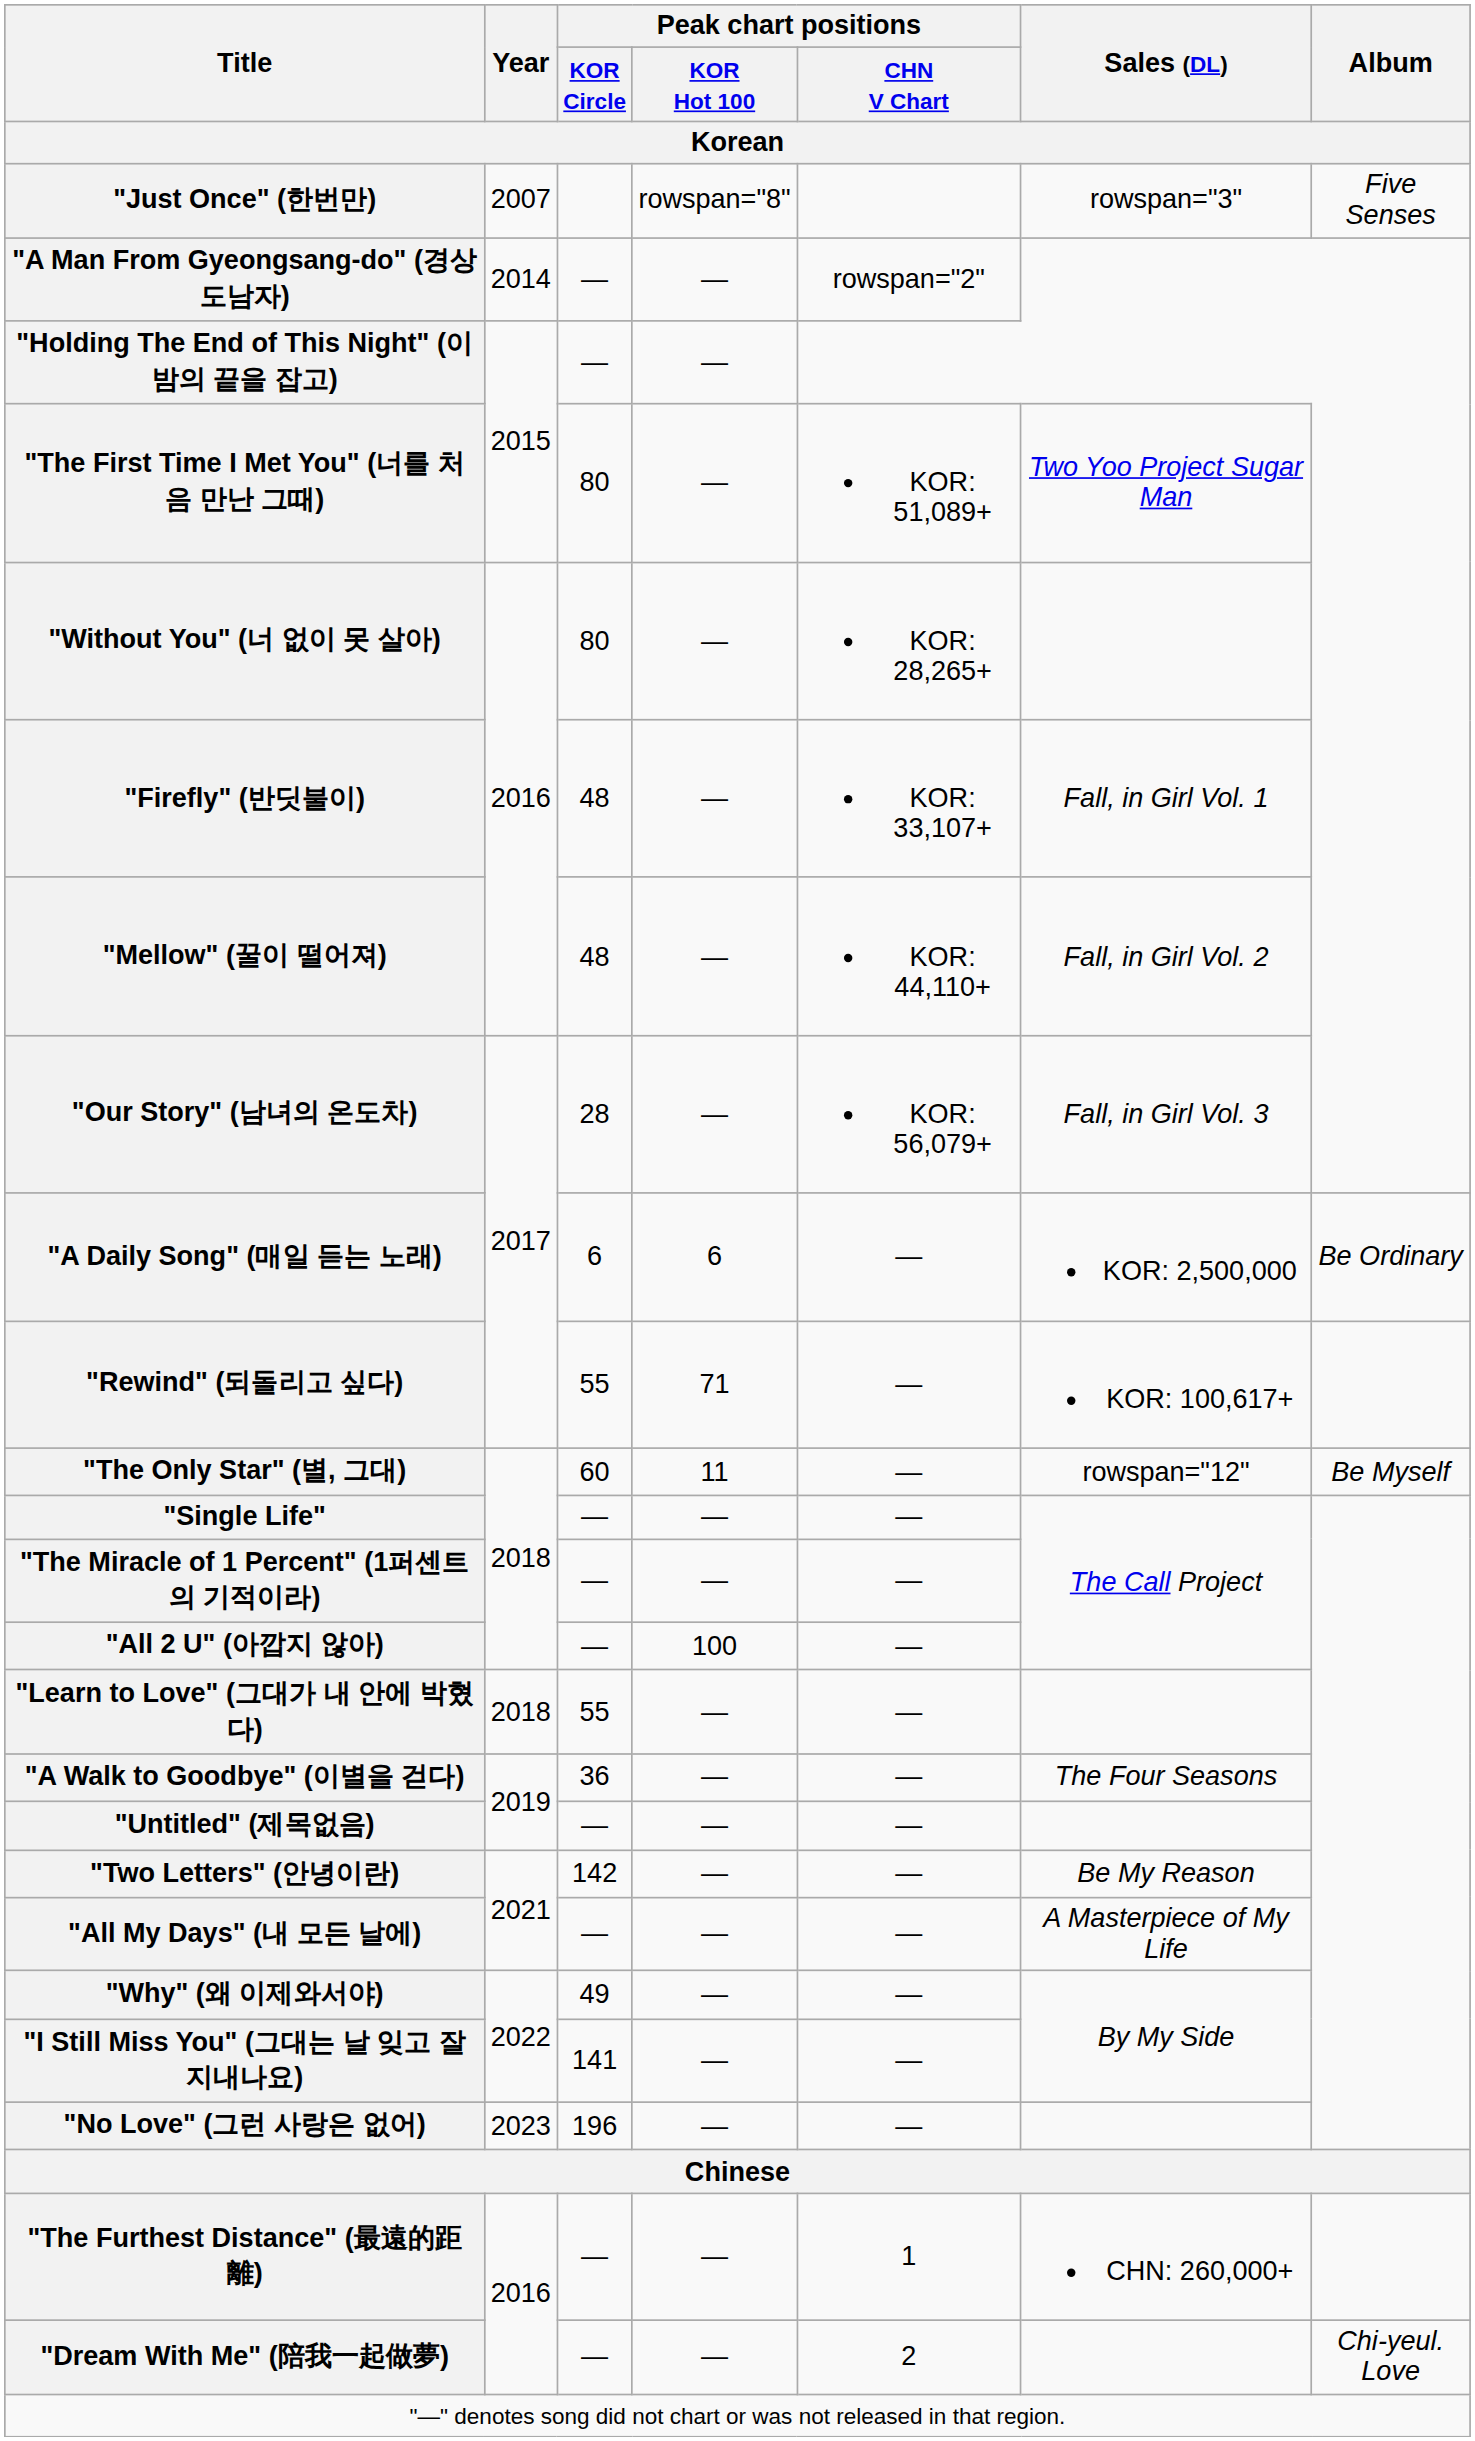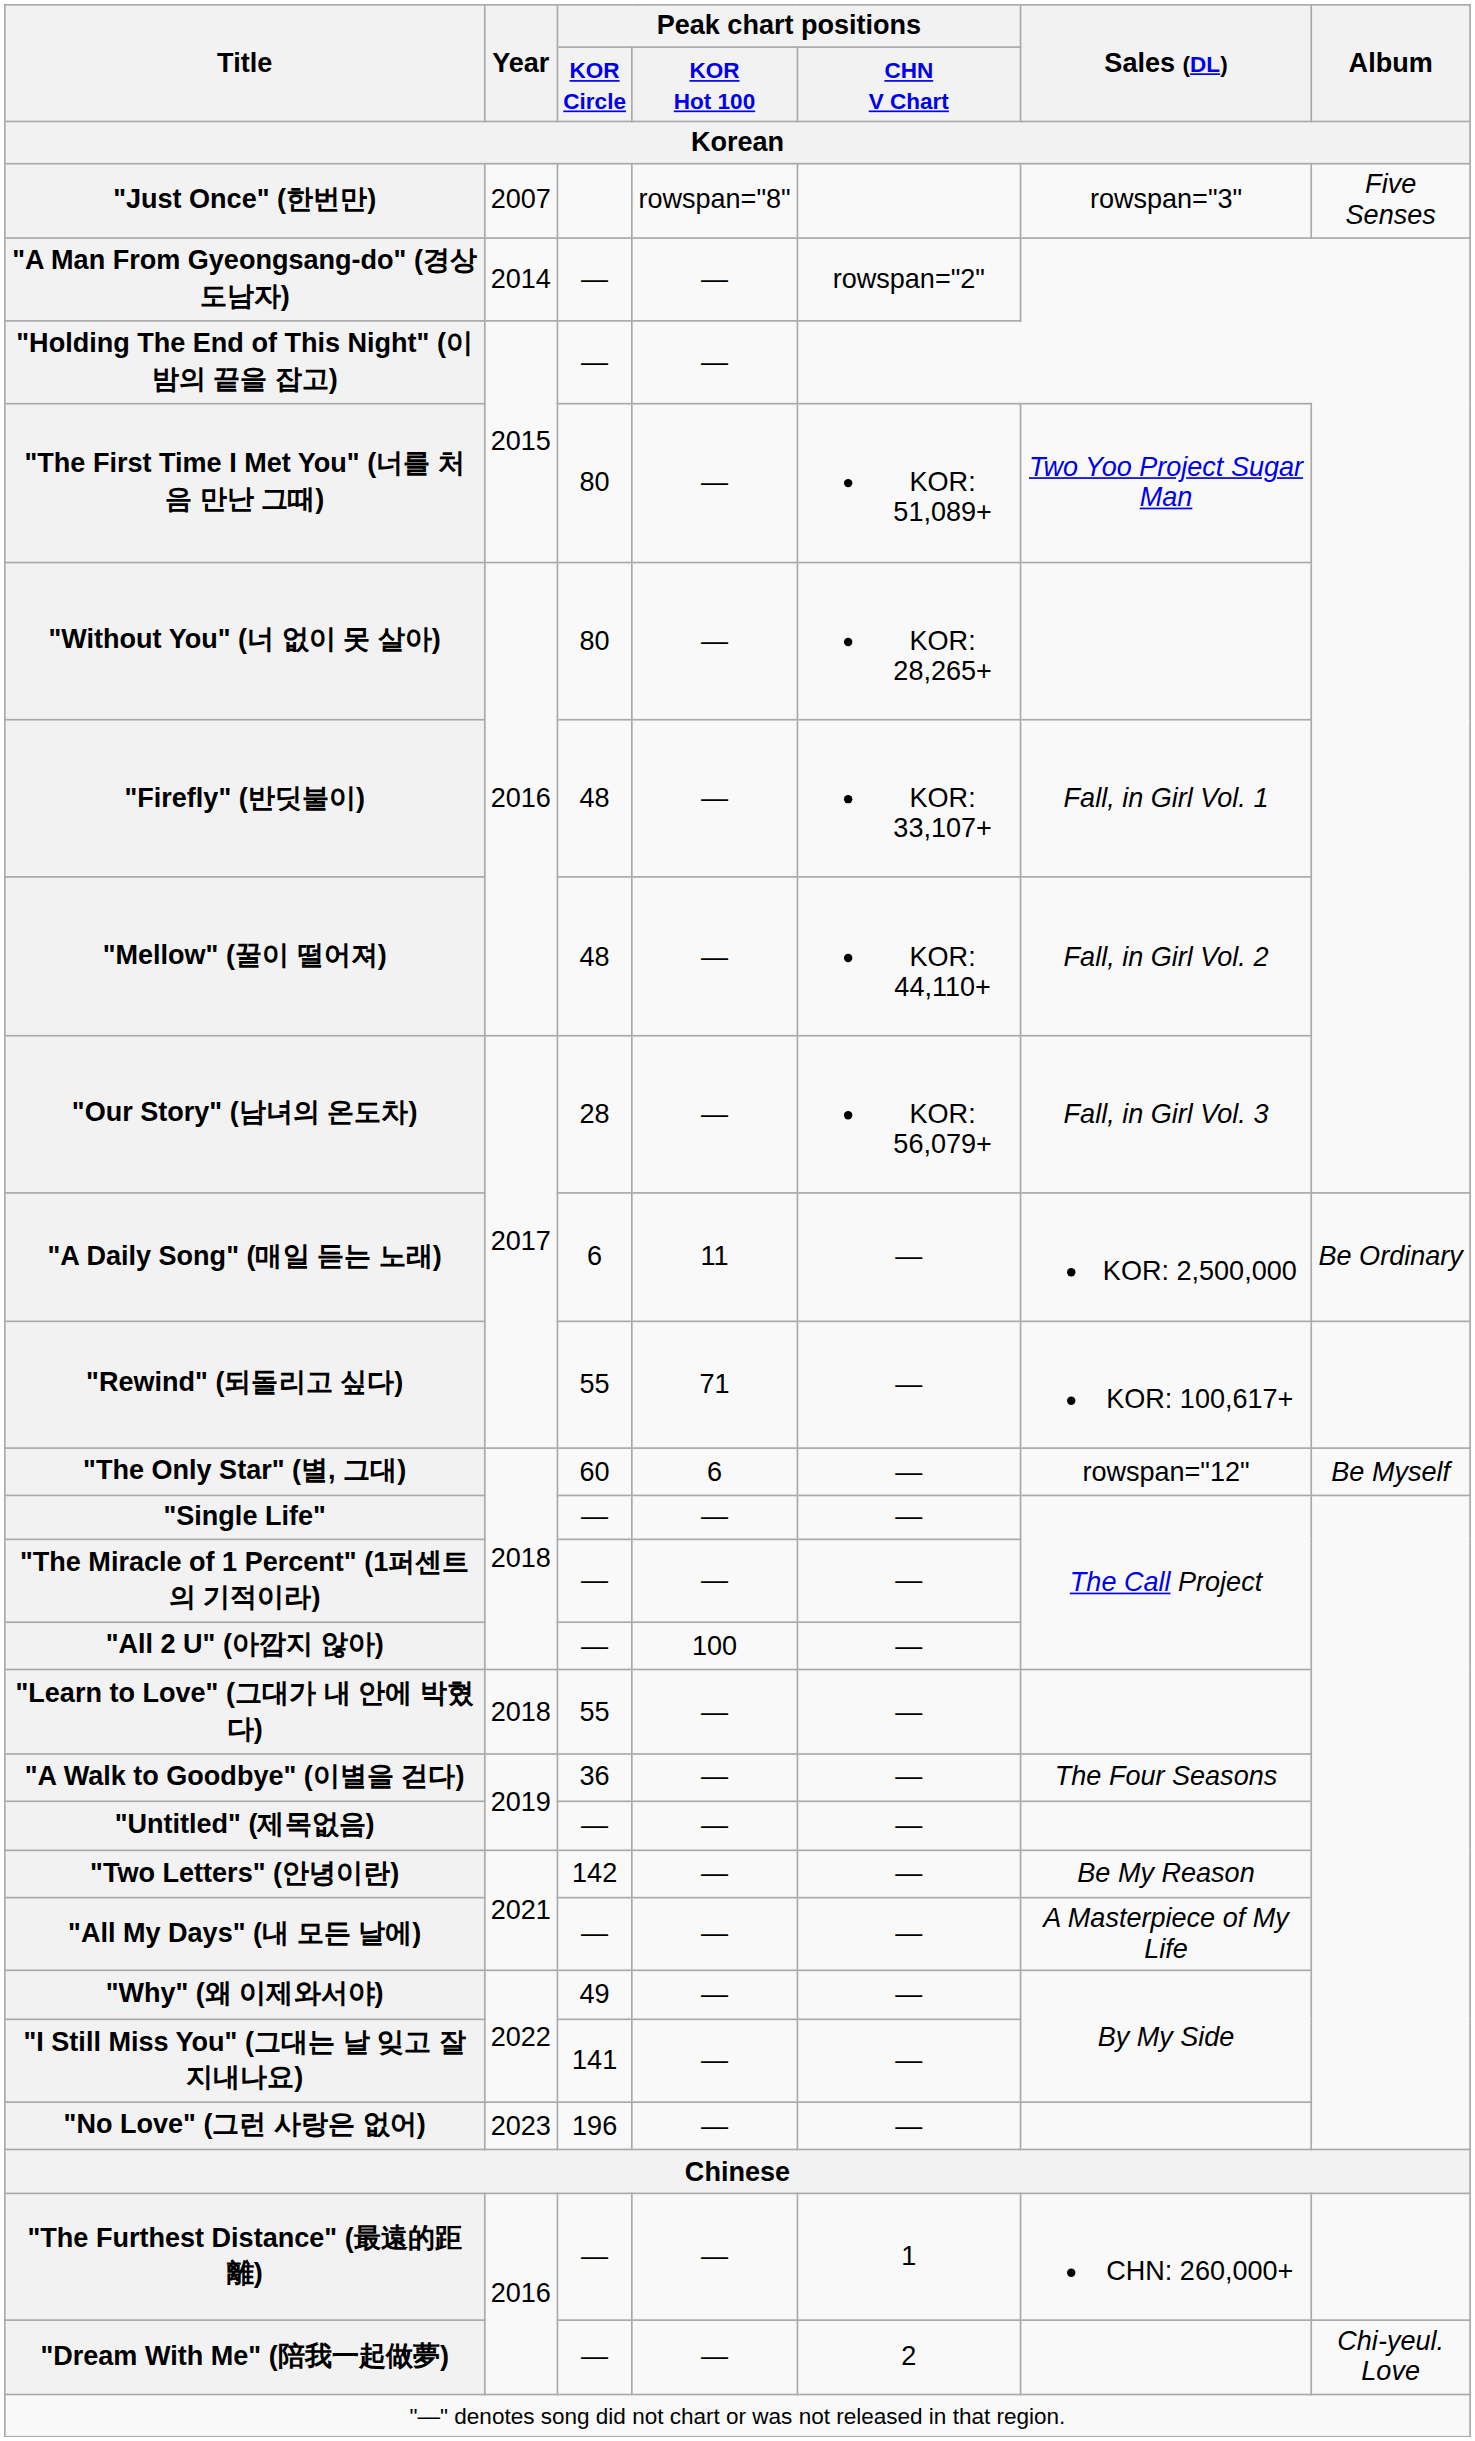(714, 1256) 6 -> (714, 1256) 11
(714, 1471) 11 -> (714, 1471) 6
